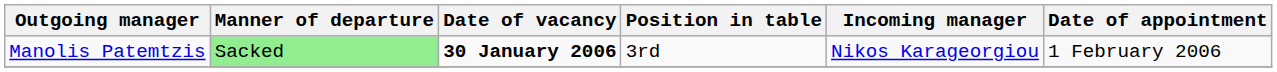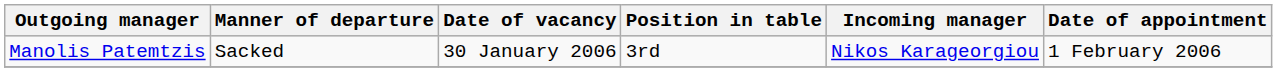(249, 52) lightgreen background -> (249, 52) no background
(530, 52) bold -> (530, 52) normal
